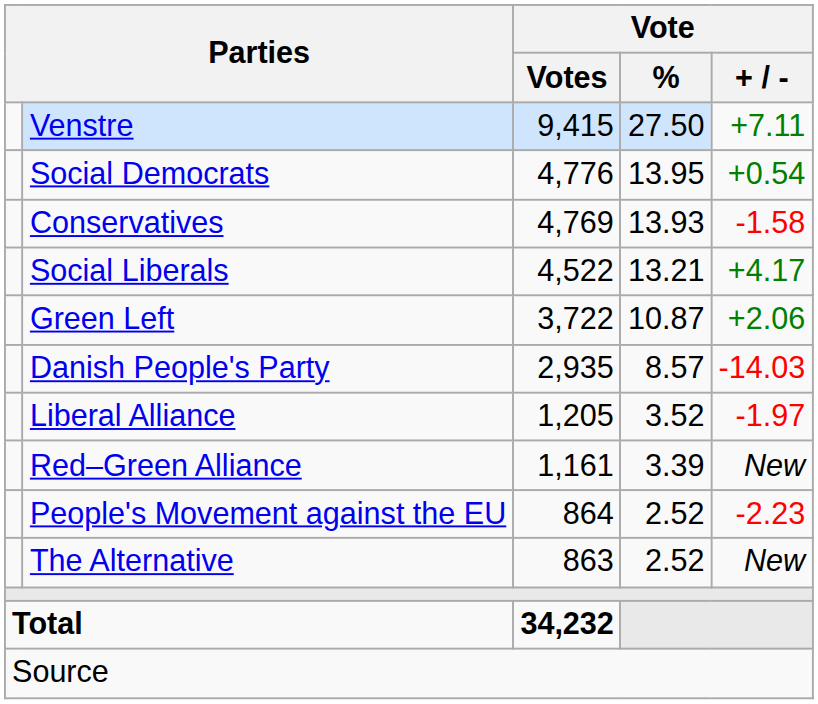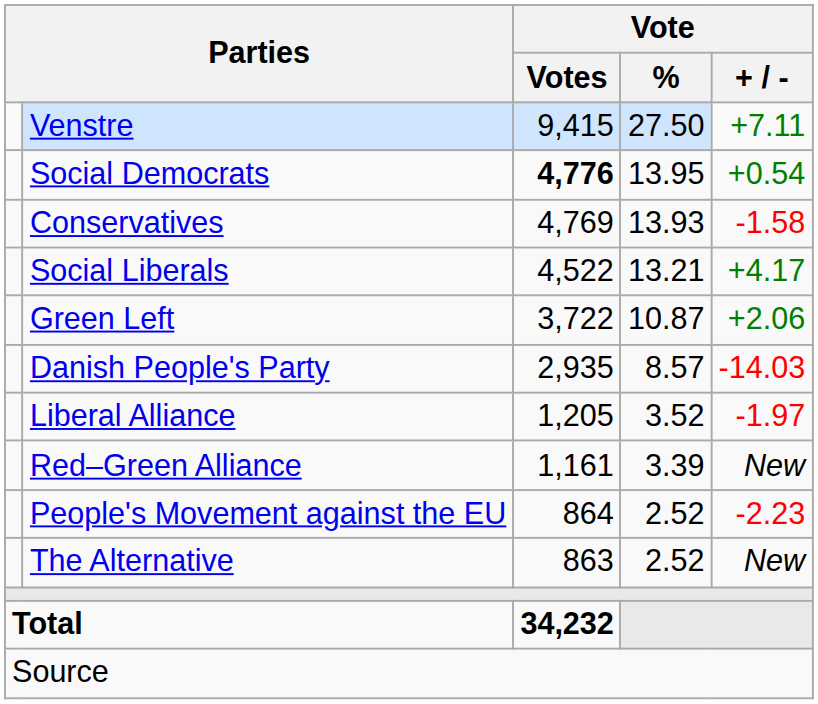(576, 174) normal -> (576, 174) bold
